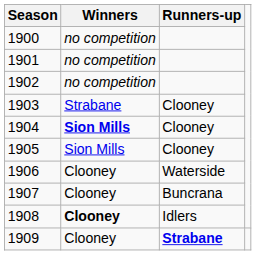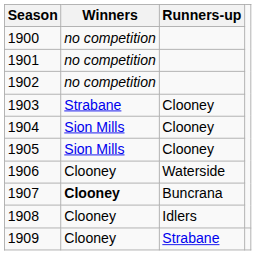(97, 127) bold -> (94, 127) normal
(90, 194) normal -> (92, 194) bold
(92, 216) bold -> (90, 216) normal
(192, 238) bold -> (191, 238) normal
